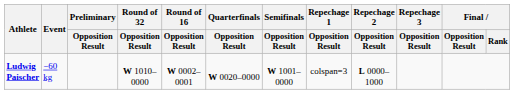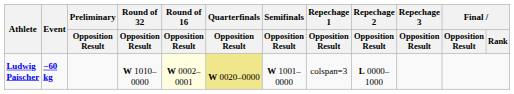(50, 71) normal -> (50, 71) bold
(184, 77) no background -> (184, 77) lightyellow background
(234, 77) no background -> (234, 77) khaki background
